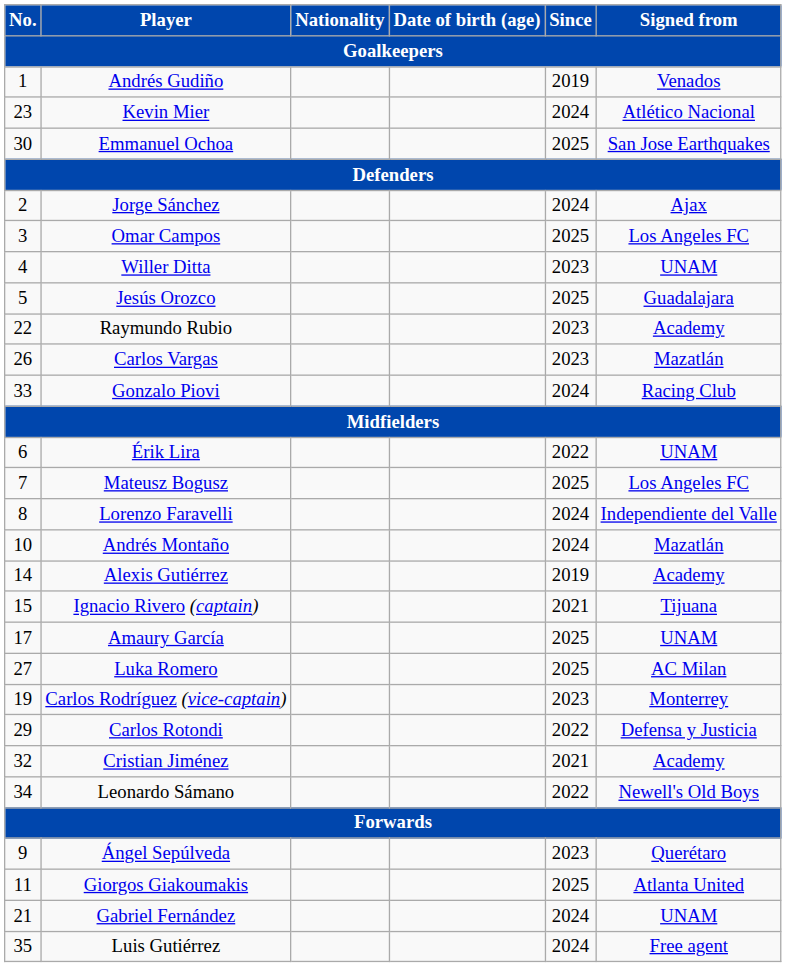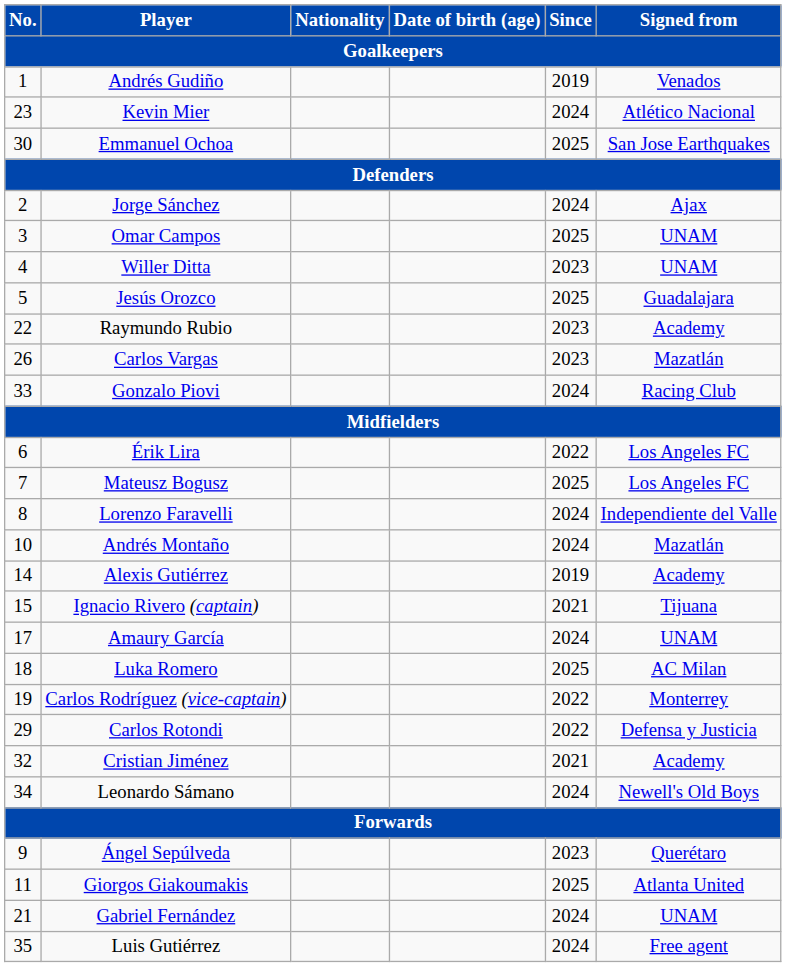(689, 236) Los Angeles FC -> (689, 236) UNAM
(689, 452) UNAM -> (689, 452) Los Angeles FC
(571, 637) 2025 -> (571, 637) 2024
(23, 668) 27 -> (23, 668) 18
(571, 699) 2023 -> (571, 699) 2022
(571, 792) 2022 -> (571, 792) 2024
